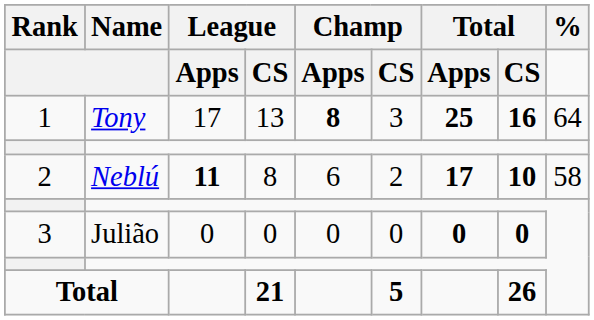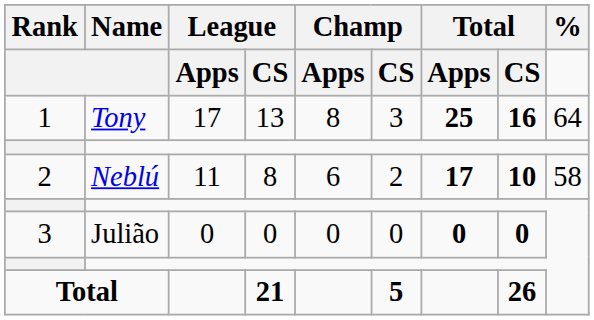(333, 117) bold -> (333, 117) normal
(207, 175) bold -> (207, 175) normal
